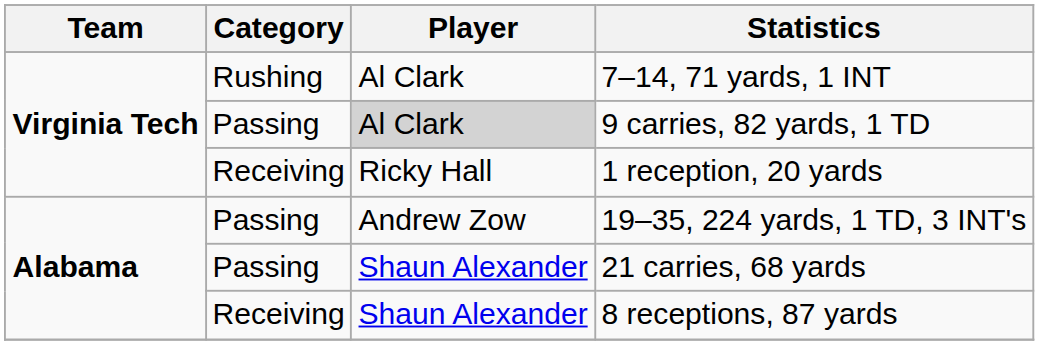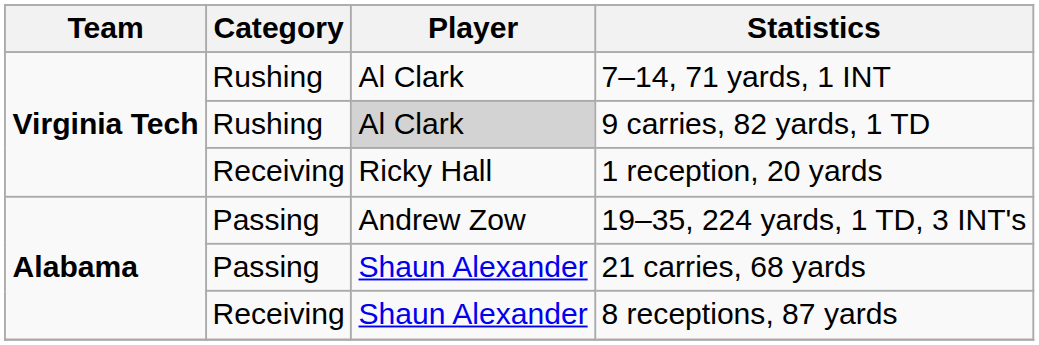(266, 123) Passing -> (268, 123) Rushing
